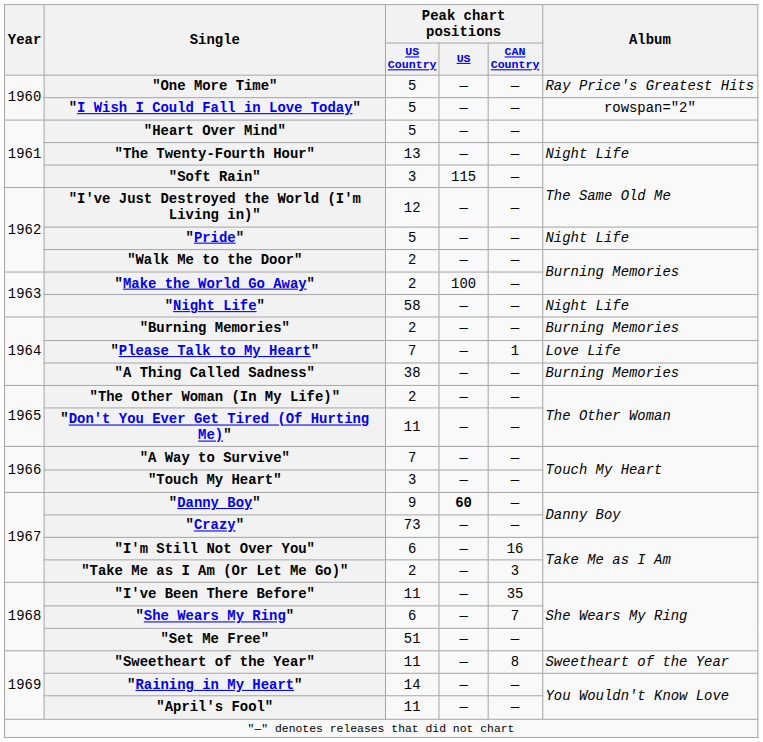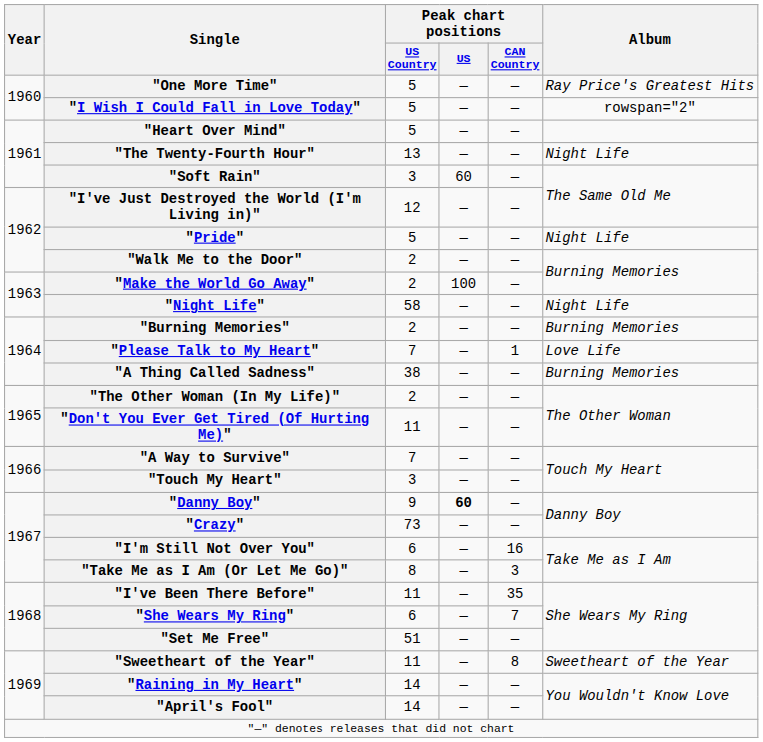(464, 177) 115 -> (464, 177) 60
(412, 571) 2 -> (412, 571) 8
(412, 707) 11 -> (412, 707) 14
